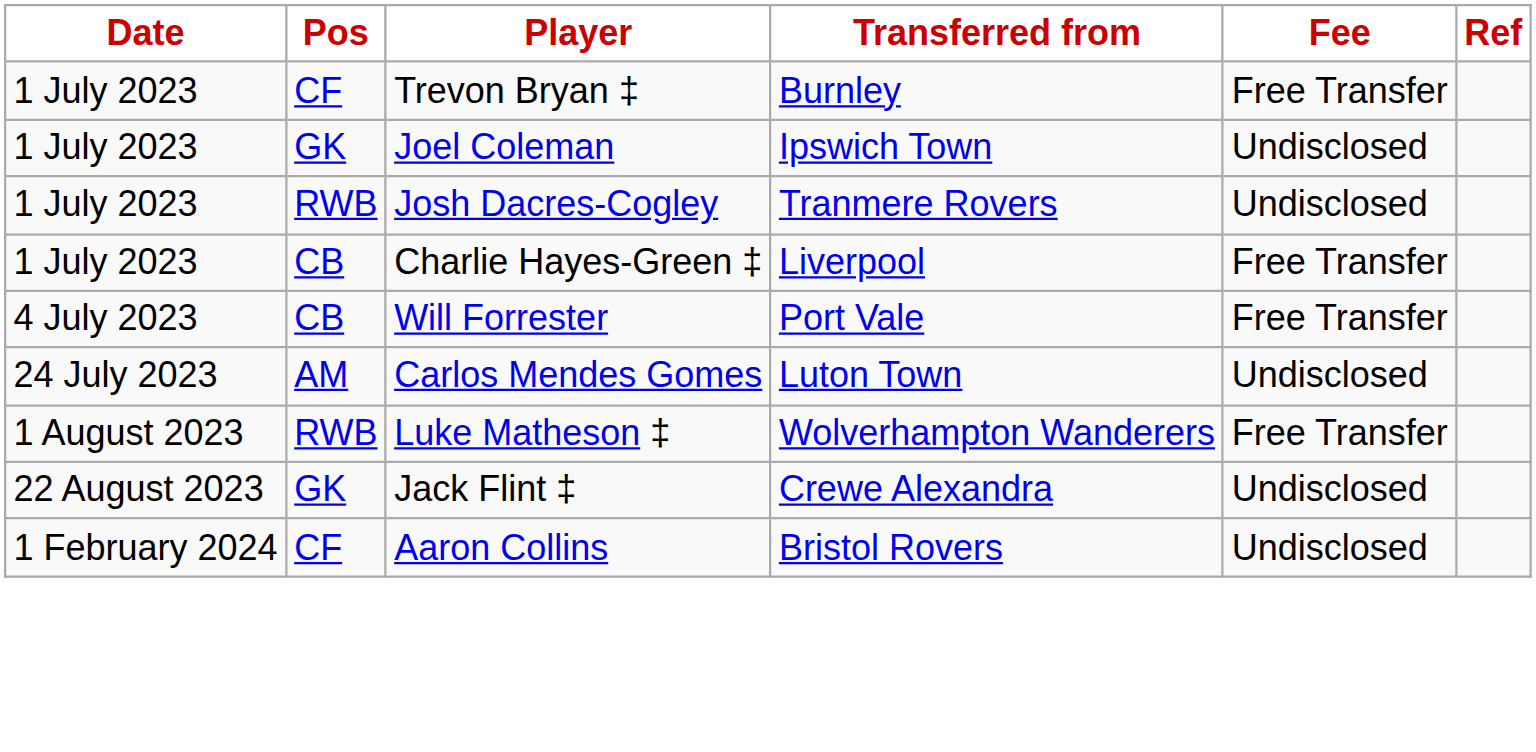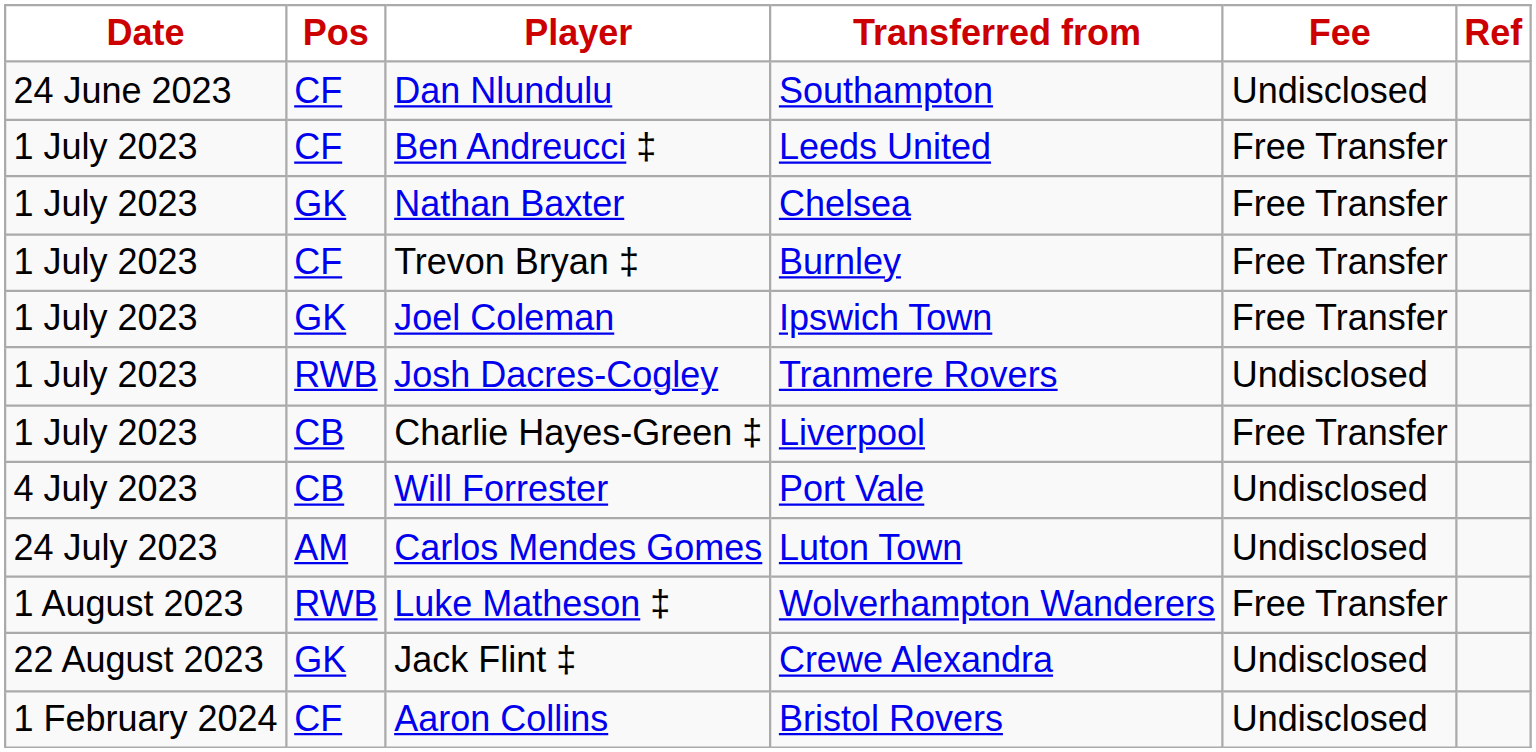+ row: (503, 90)
+ row: (525, 147)
+ row: (509, 204)
(1330, 147) Undisclosed -> (1340, 318) Free Transfer
(1340, 318) Free Transfer -> (1330, 489) Undisclosed
